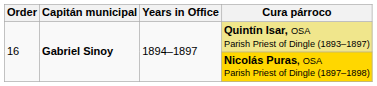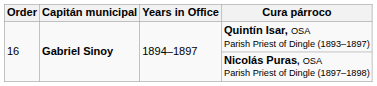(297, 36) khaki background -> (297, 36) no background
(297, 66) gold background -> (297, 66) no background
